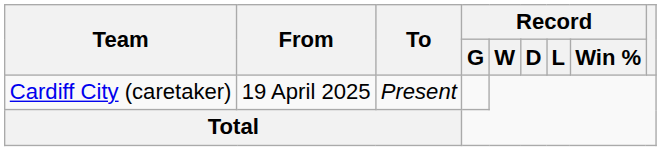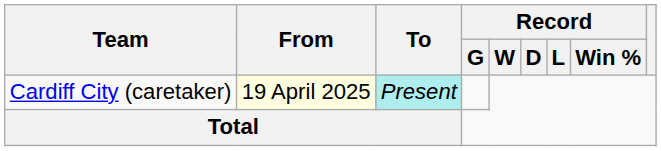(306, 92) no background -> (306, 92) lightyellow background
(419, 92) no background -> (419, 92) paleturquoise background
